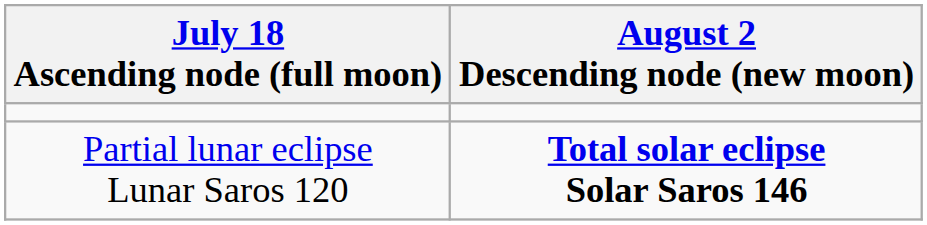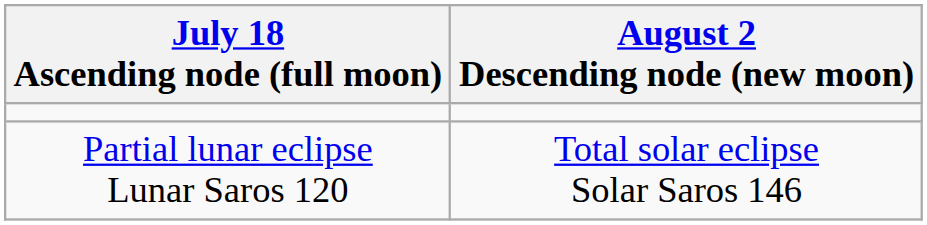(687, 169) bold -> (687, 169) normal
